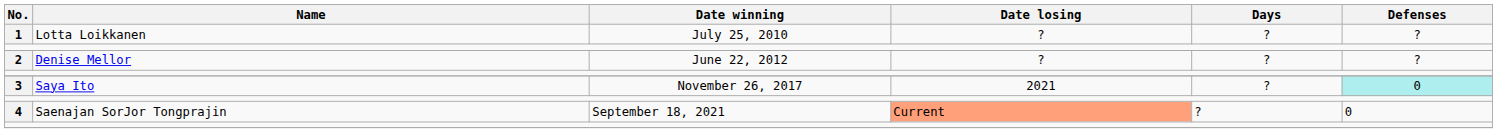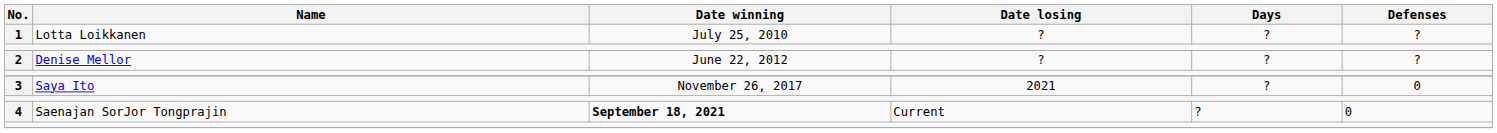(1417, 86) paleturquoise background -> (1417, 86) no background
(659, 112) normal -> (659, 112) bold
(919, 112) lightsalmon background -> (919, 112) no background
